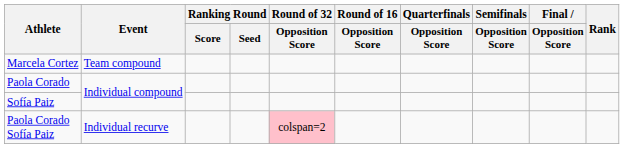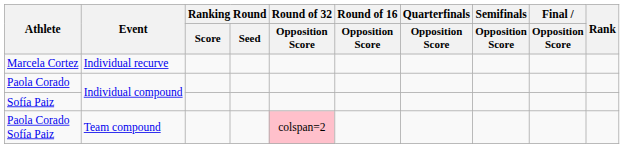(122, 64) Team compound -> (126, 64) Individual recurve
(126, 127) Individual recurve -> (122, 127) Team compound
